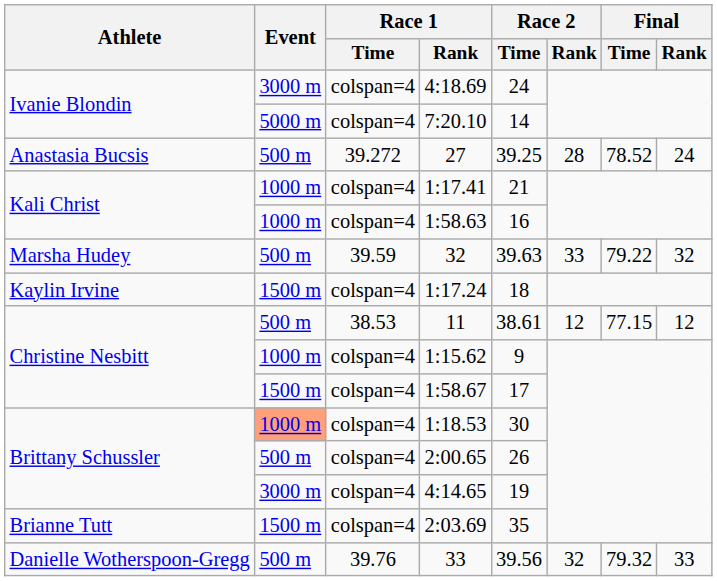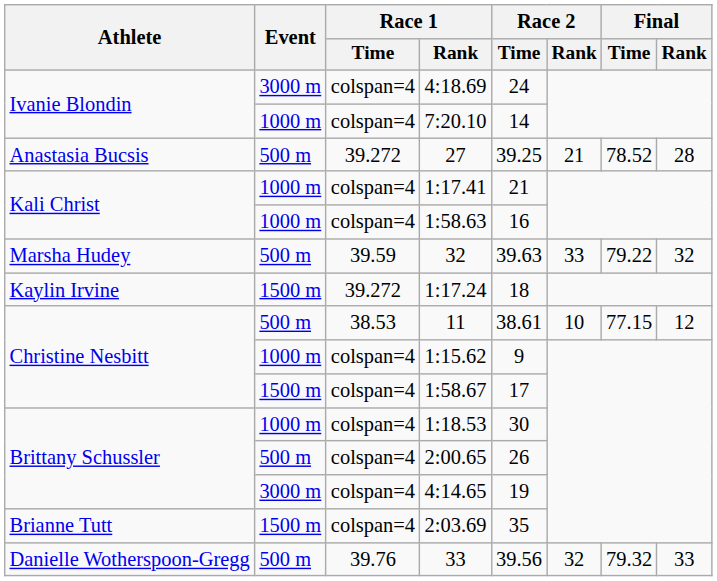(290, 121) 5000 m -> (290, 121) 1000 m
(574, 154) 28 -> (574, 154) 21
(684, 154) 24 -> (684, 154) 28
(373, 289) colspan=4 -> (373, 289) 39.272
(574, 323) 12 -> (574, 323) 10
(290, 424) lightsalmon background -> (290, 424) no background
